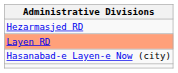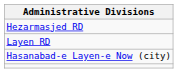(28, 41) lightsalmon background -> (28, 41) no background
